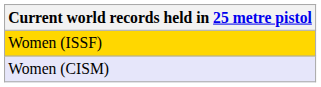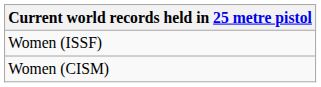(55, 43) gold background -> (55, 43) no background
(59, 69) lavender background -> (59, 69) no background
